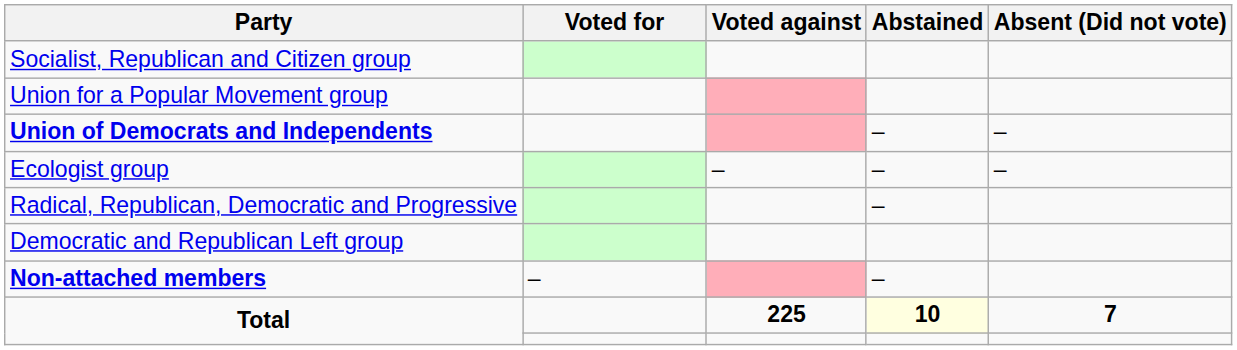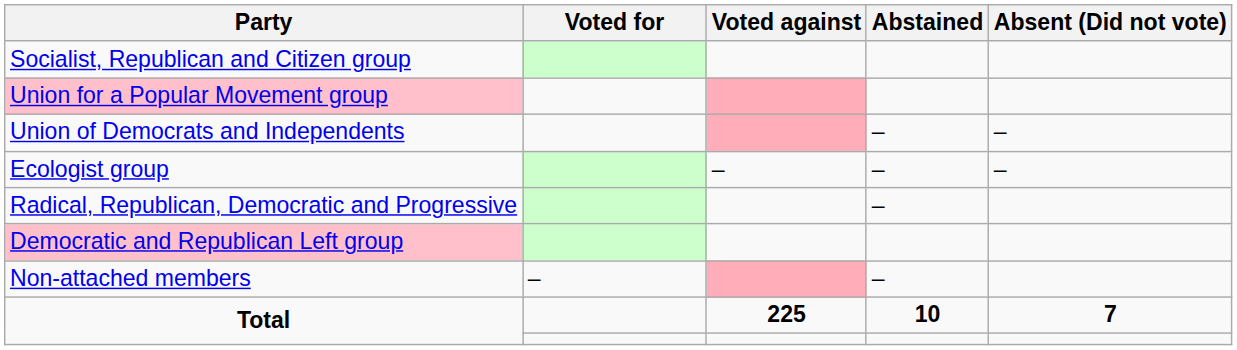(199, 95) no background -> (199, 95) pink background
(221, 132) bold -> (207, 132) normal
(207, 242) no background -> (207, 242) pink background
(138, 278) bold -> (130, 278) normal
(928, 315) lightyellow background -> (928, 315) no background
